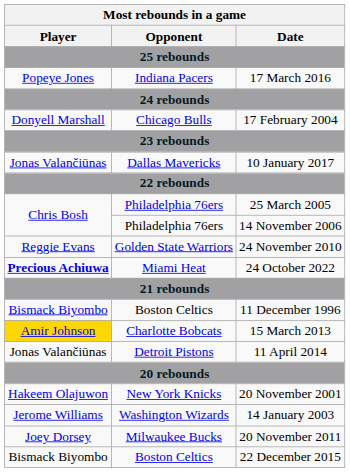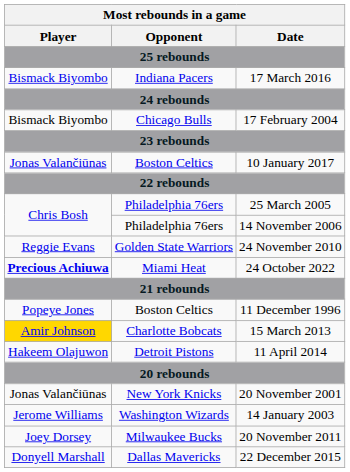(58, 78) Popeye Jones -> (58, 78) Bismack Biyombo
(58, 120) Donyell Marshall -> (58, 120) Bismack Biyombo
(174, 162) Dallas Mavericks -> (174, 162) Boston Celtics
(58, 309) Bismack Biyombo -> (58, 309) Popeye Jones
(58, 352) Jonas Valančiūnas -> (58, 352) Hakeem Olajuwon
(58, 394) Hakeem Olajuwon -> (58, 394) Jonas Valančiūnas
(58, 457) Bismack Biyombo -> (58, 457) Donyell Marshall
(174, 457) Boston Celtics -> (174, 457) Dallas Mavericks
